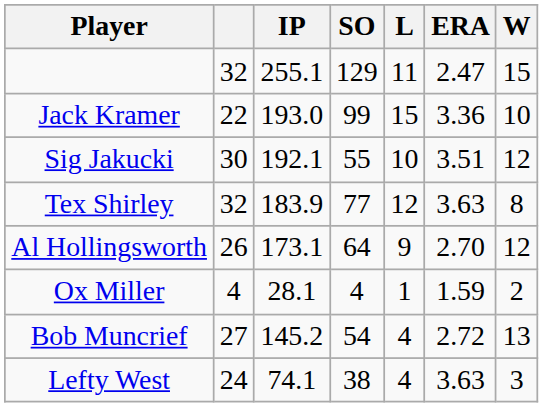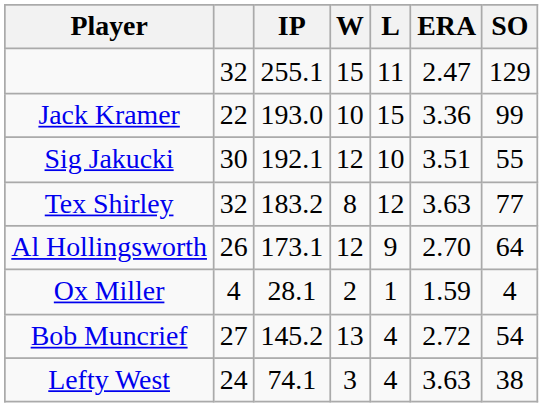columns swapped: (517, 26) <-> (357, 26)
(292, 203) 183.9 -> (292, 203) 183.2
